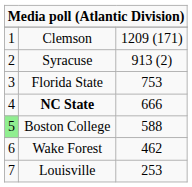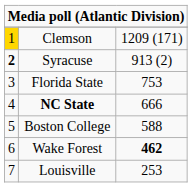(11, 38) no background -> (11, 38) gold background
(11, 60) normal -> (11, 60) bold
(11, 126) lightgreen background -> (11, 126) no background
(152, 148) normal -> (152, 148) bold
